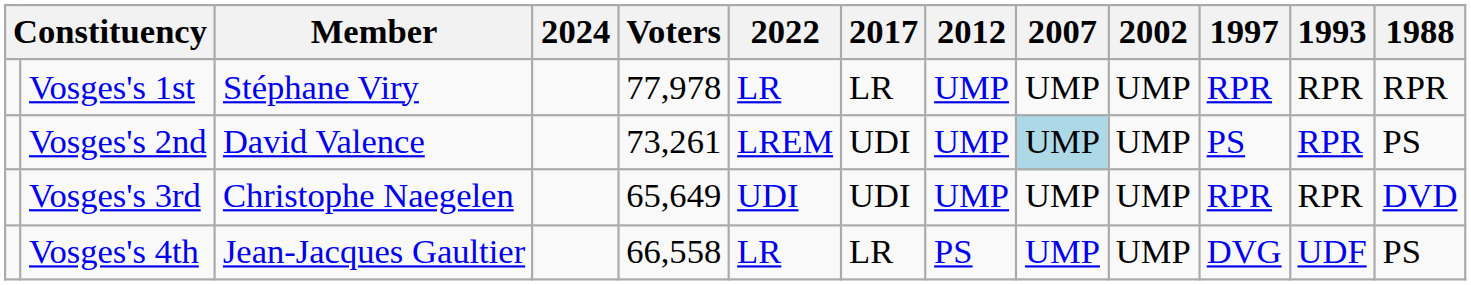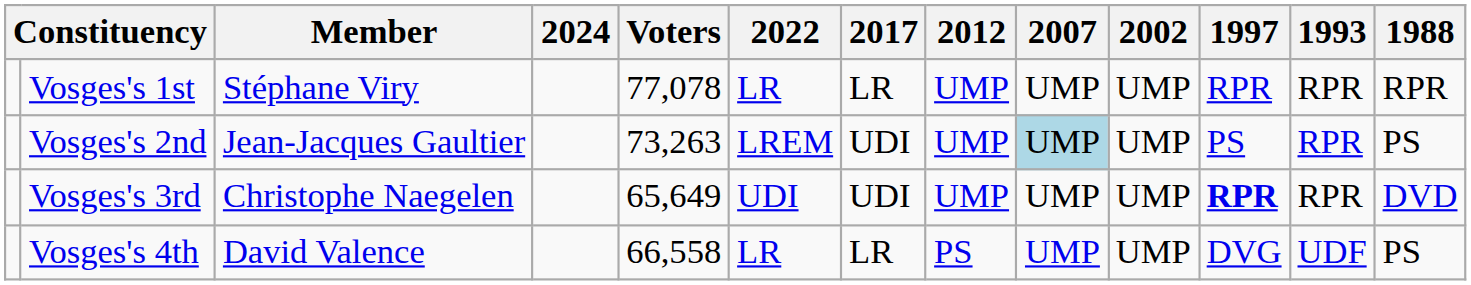(674, 86) 77,978 -> (674, 86) 77,078
(324, 141) David Valence -> (374, 141) Jean-Jacques Gaultier
(674, 141) 73,261 -> (674, 141) 73,263
(1239, 196) normal -> (1242, 196) bold
(374, 251) Jean-Jacques Gaultier -> (324, 251) David Valence
